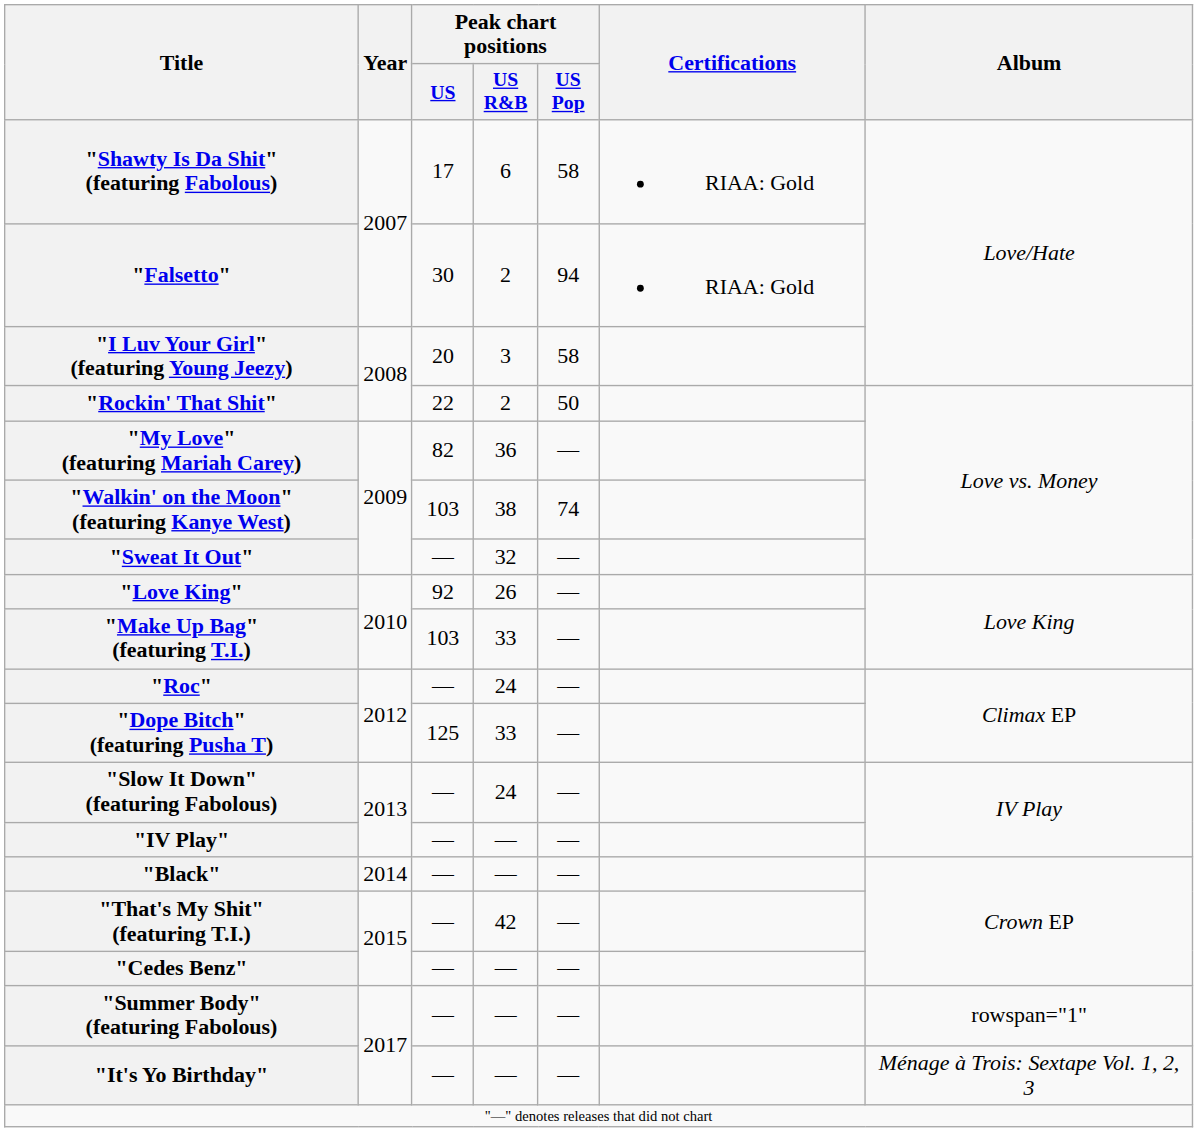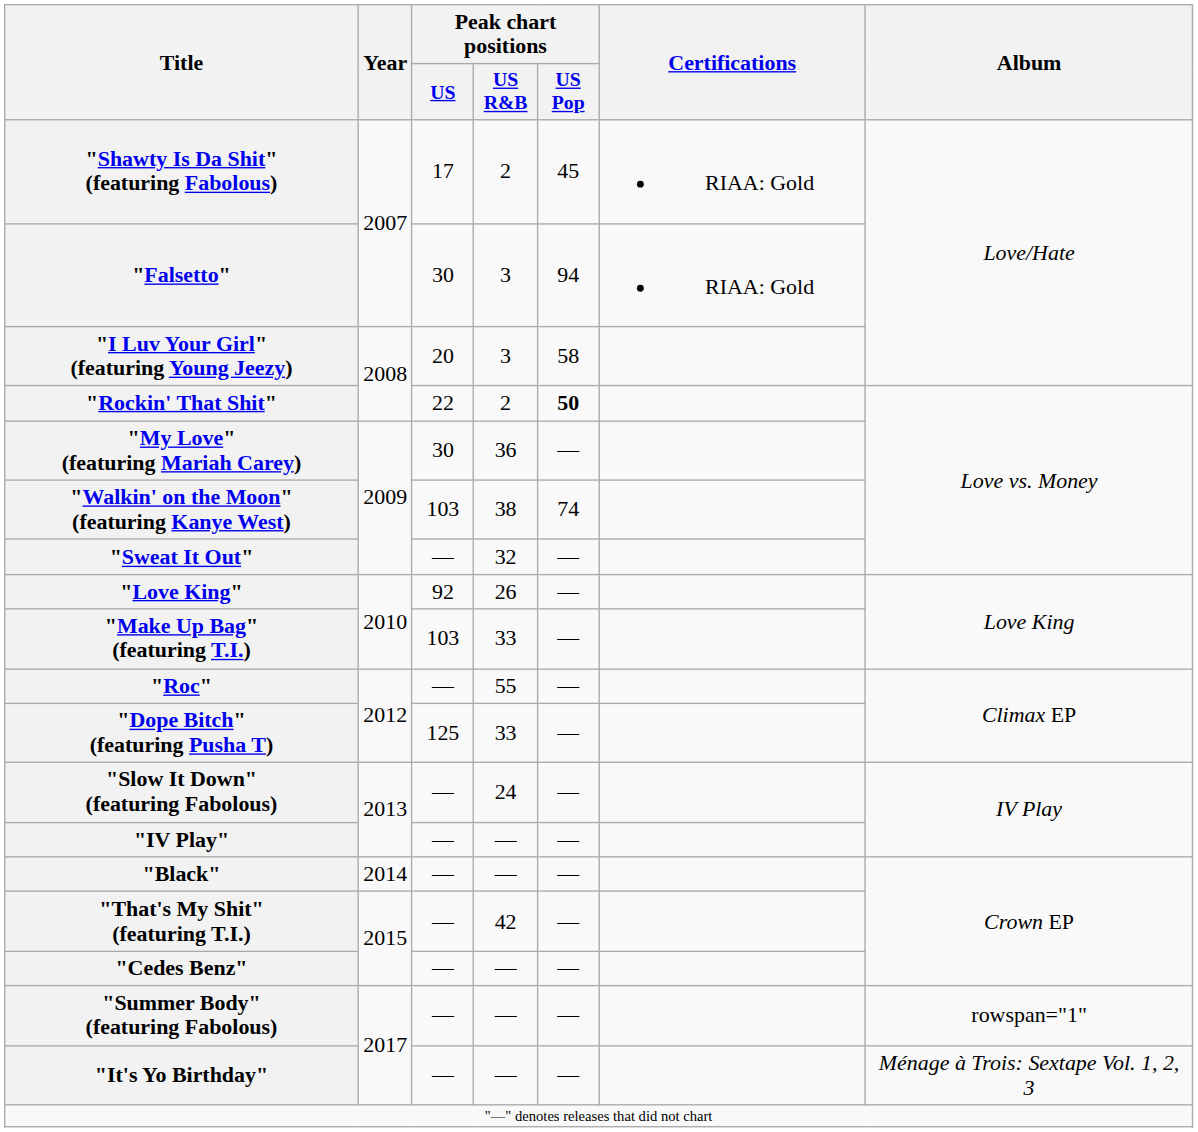(506, 171) 6 -> (506, 171) 2
(568, 171) 58 -> (568, 171) 45
(506, 274) 2 -> (506, 274) 3
(568, 403) normal -> (568, 403) bold
(443, 450) 82 -> (443, 450) 30
(506, 685) 24 -> (506, 685) 55
